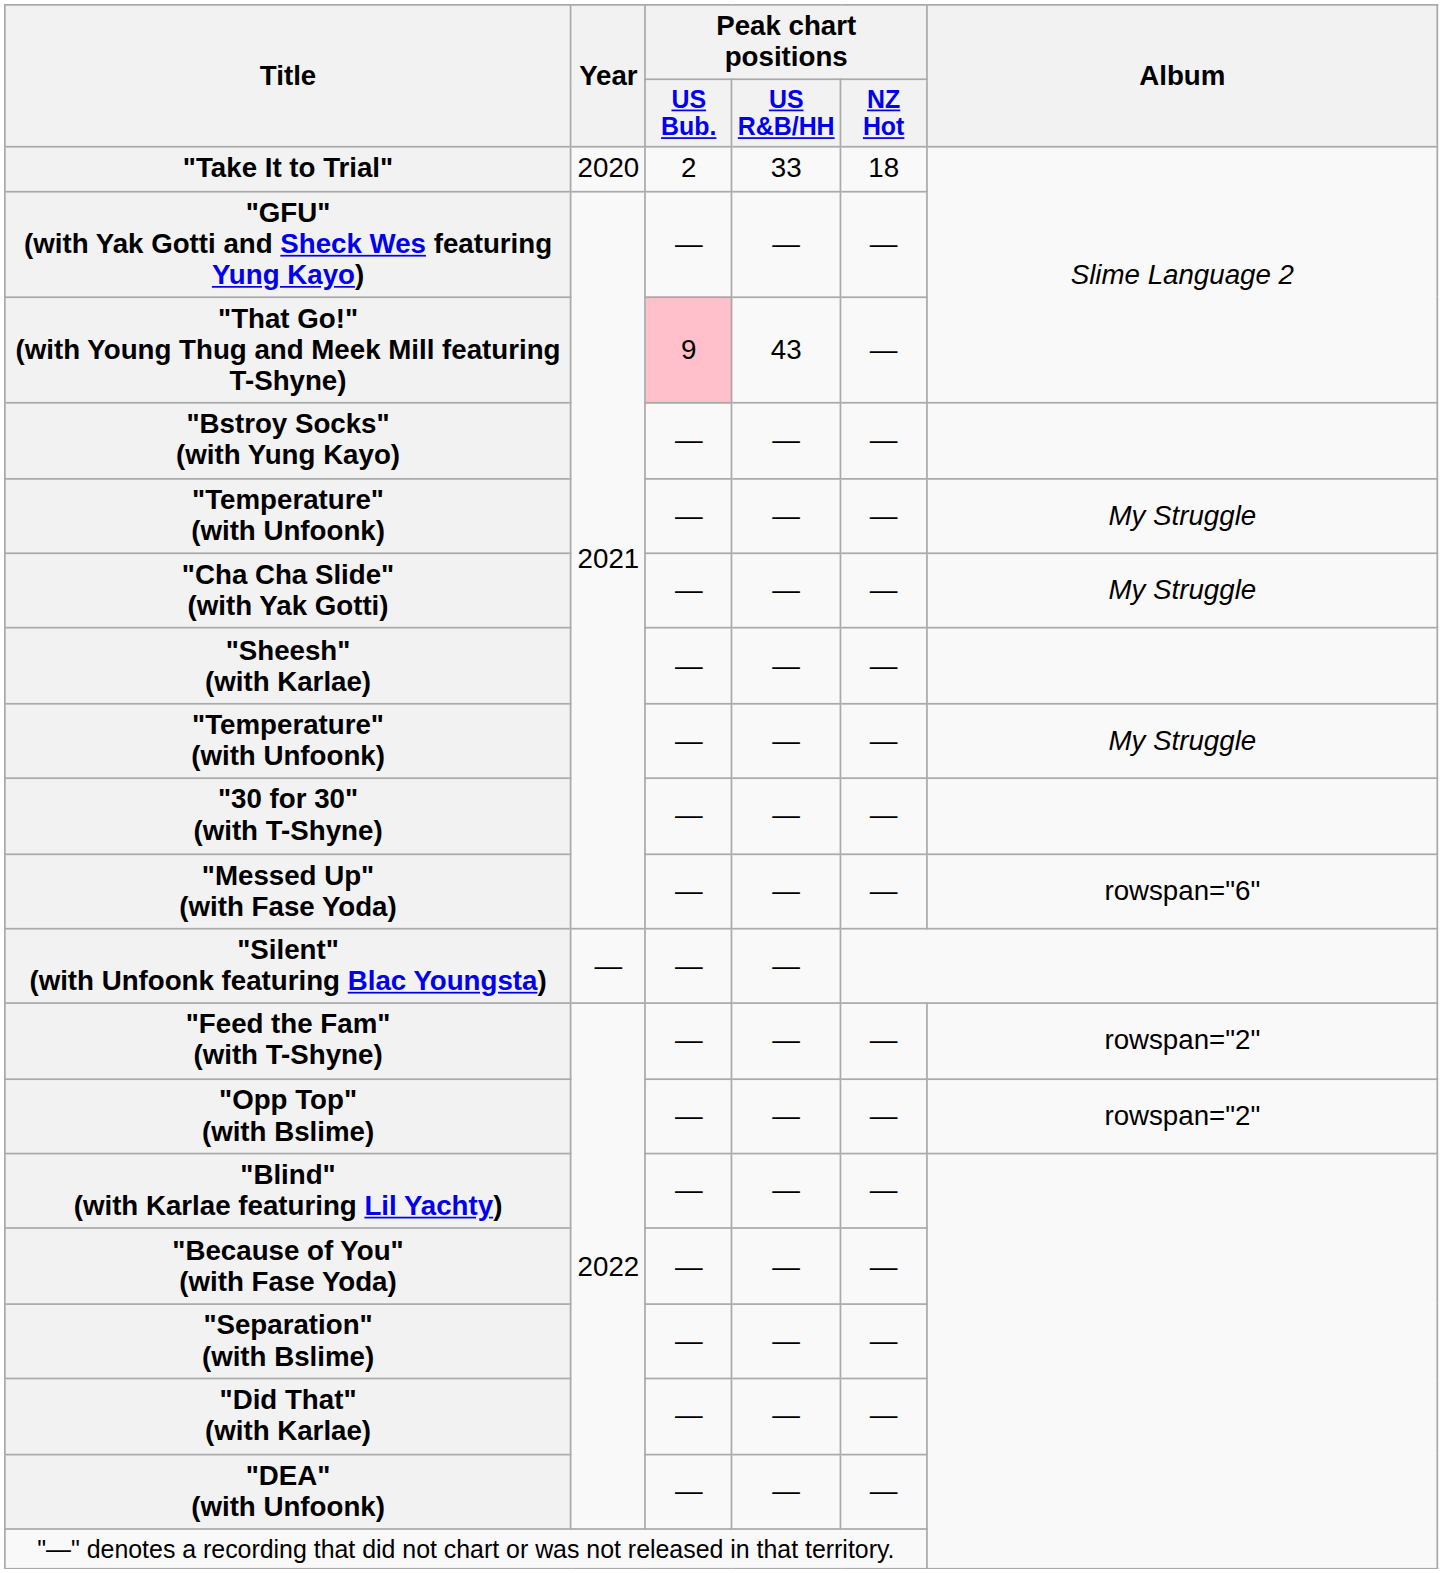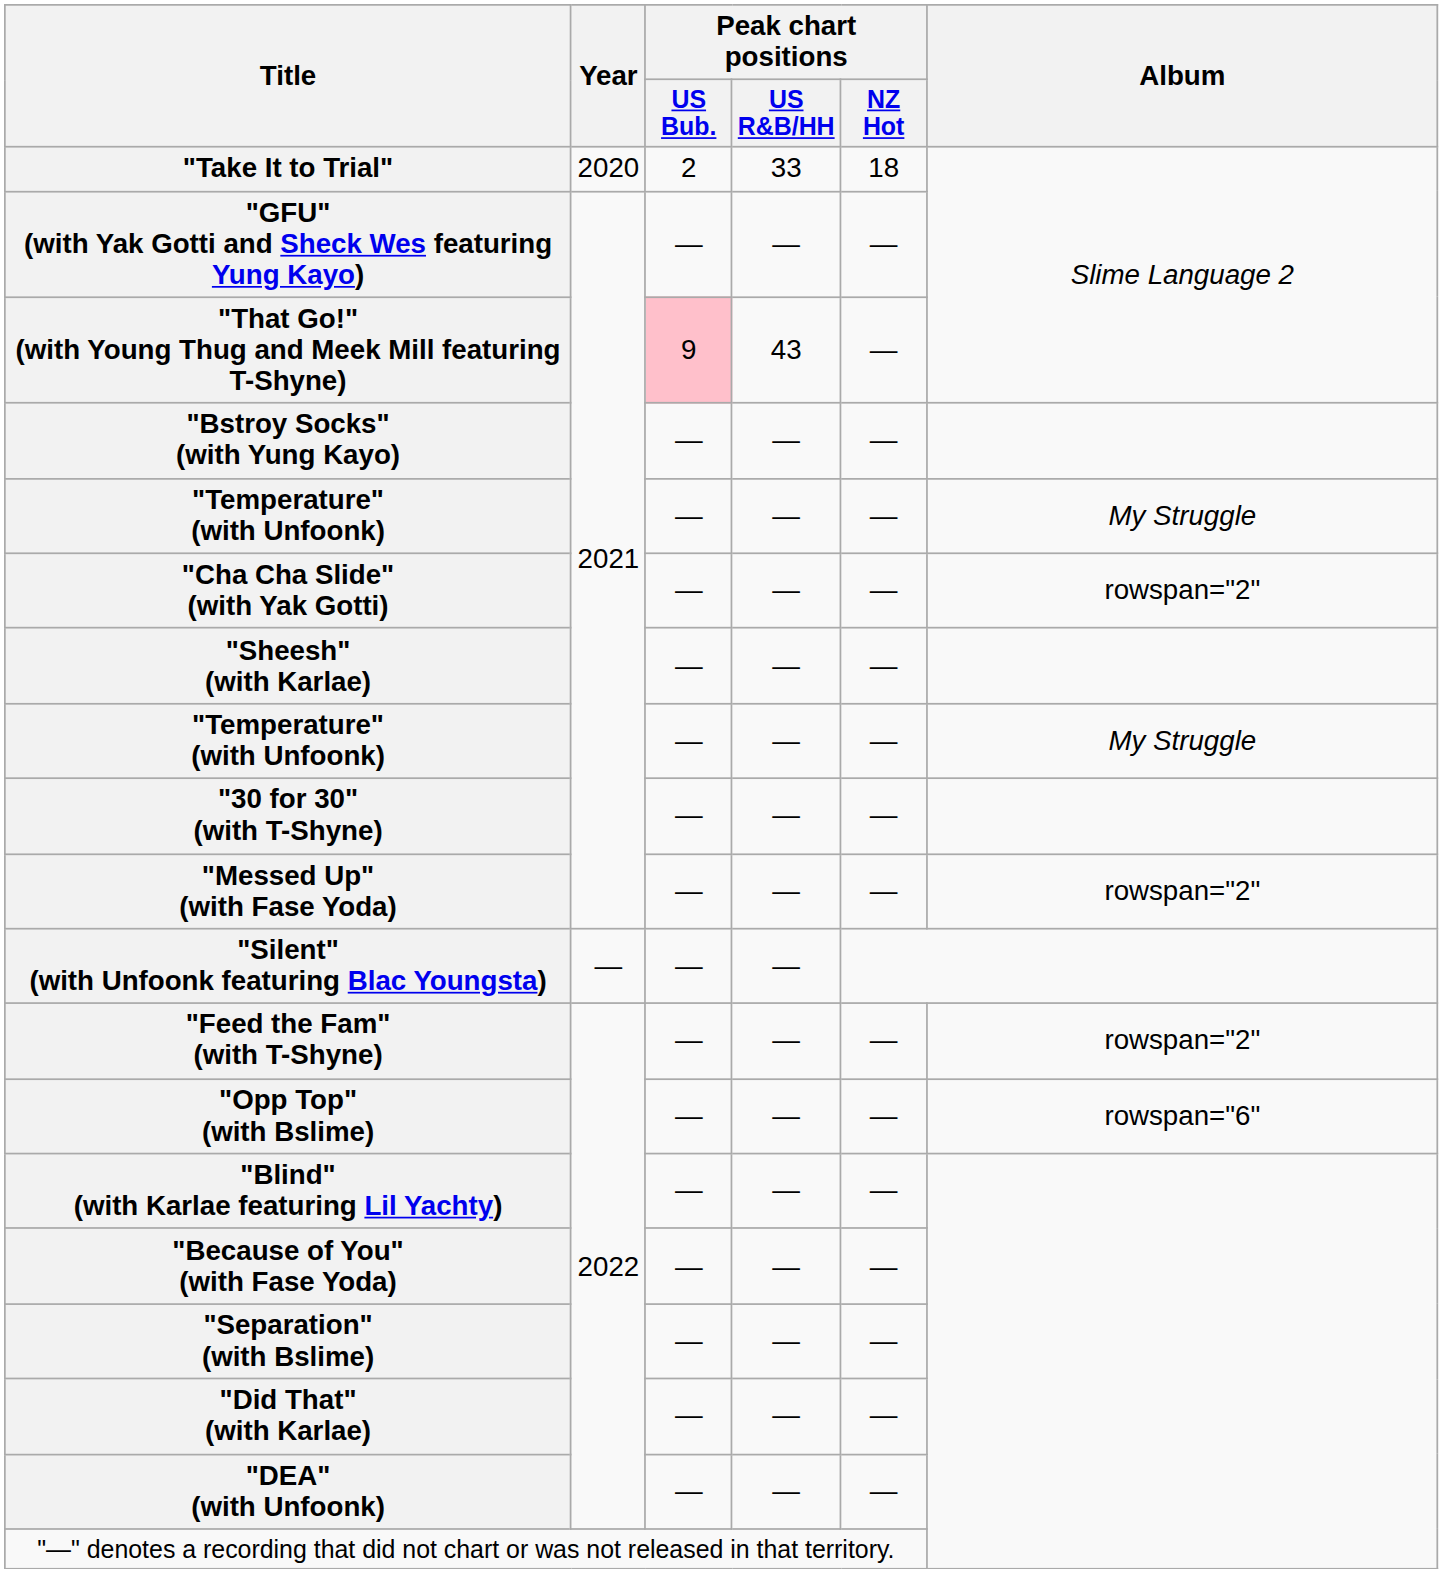(1182, 590) My Struggle -> (1182, 590) rowspan="2"
(1182, 890) rowspan="6" -> (1182, 890) rowspan="2"
(1182, 1115) rowspan="2" -> (1182, 1115) rowspan="6"
